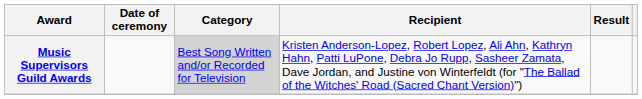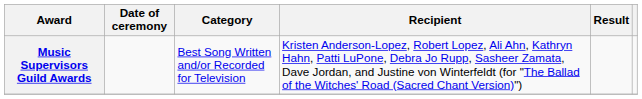(224, 65) lightgrey background -> (224, 65) no background
